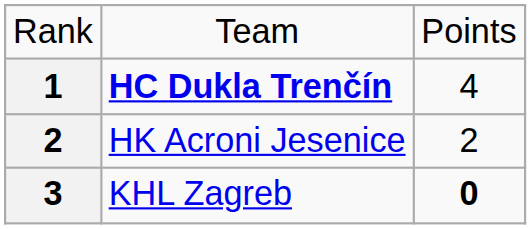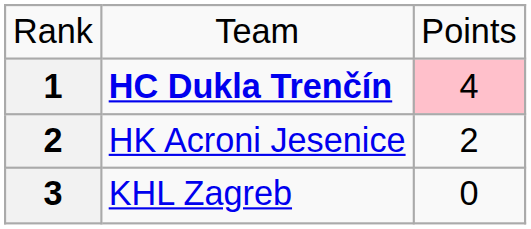(469, 85) no background -> (469, 85) pink background
(469, 194) bold -> (469, 194) normal
